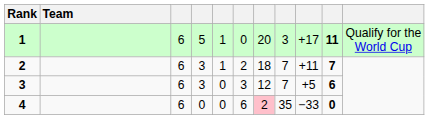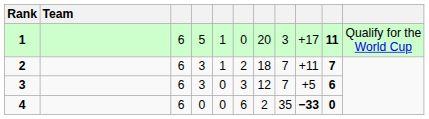(264, 104) pink background -> (264, 104) no background
(309, 104) normal -> (309, 104) bold
